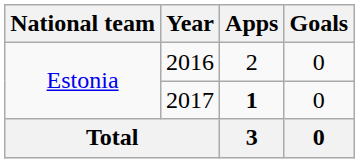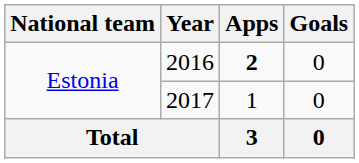(252, 61) normal -> (252, 61) bold
(252, 99) bold -> (252, 99) normal
